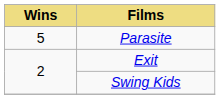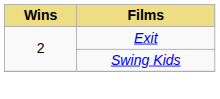- row: (146, 37)
